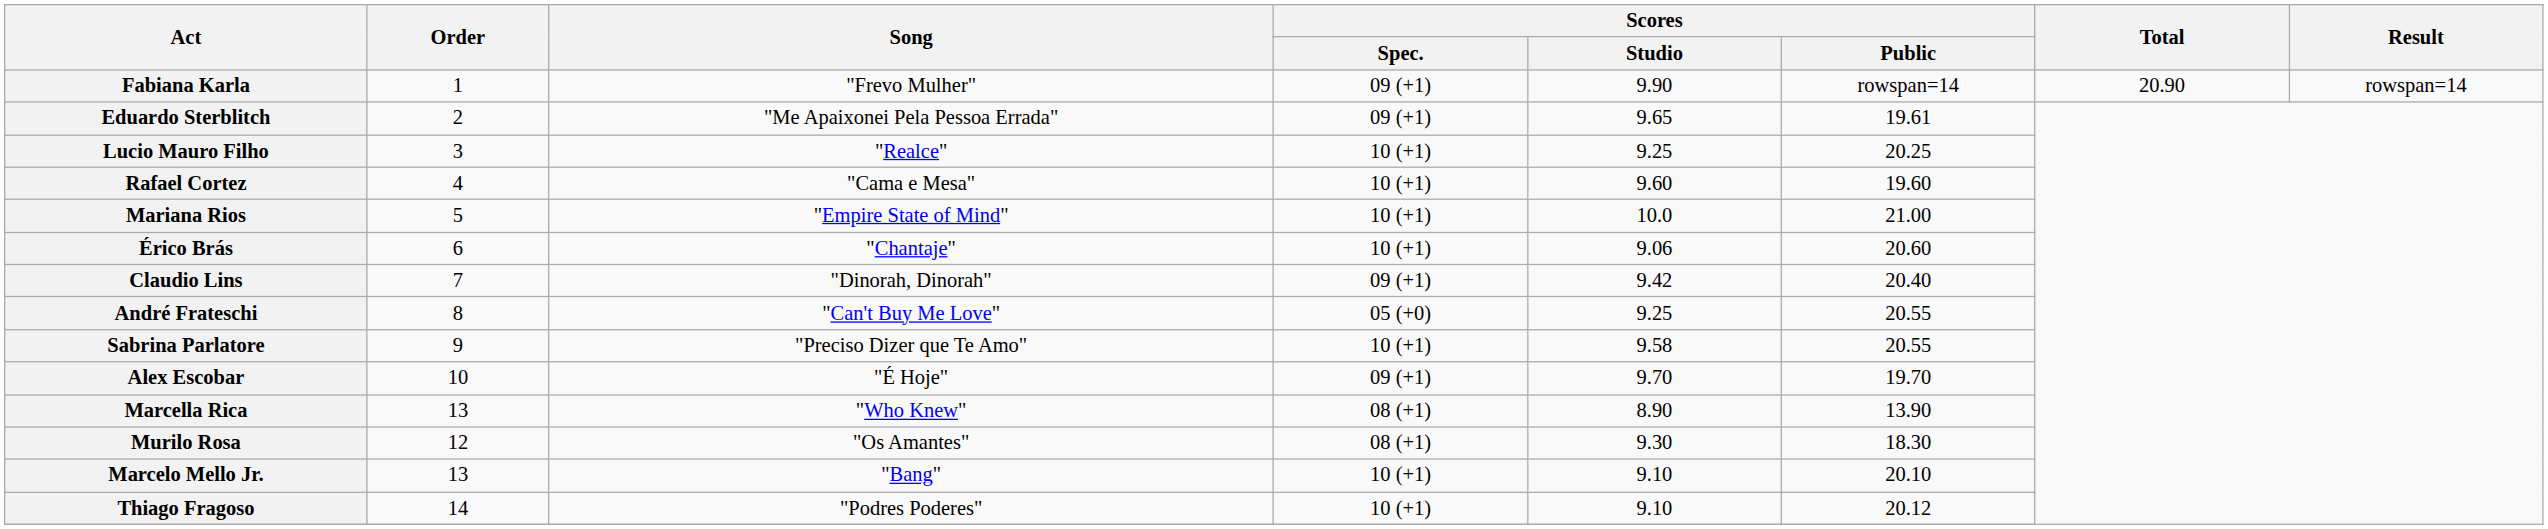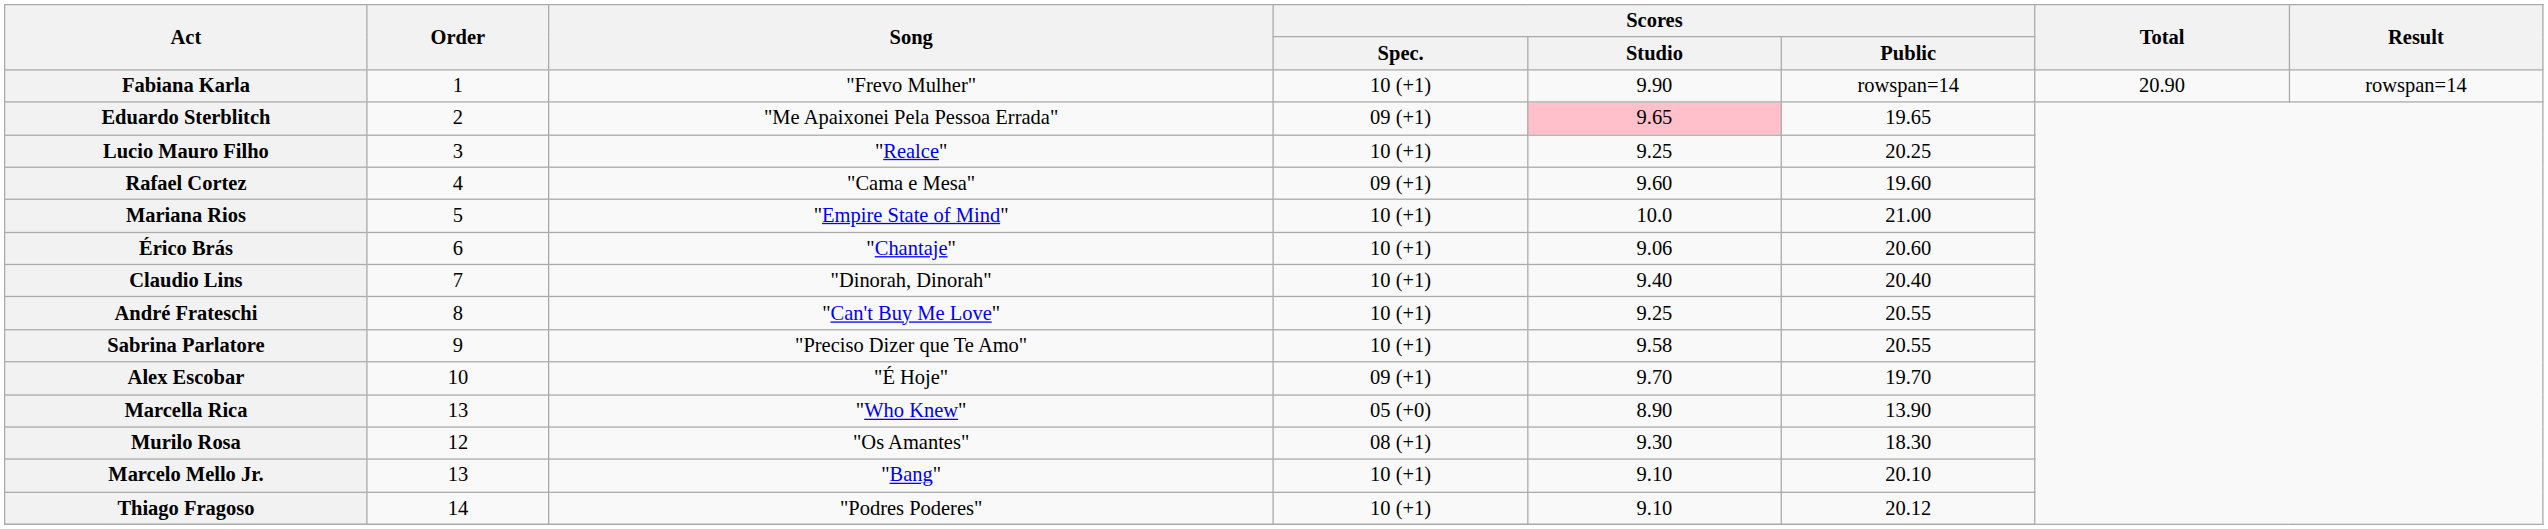(1401, 85) 09 (+1) -> (1401, 85) 10 (+1)
(1654, 118) no background -> (1654, 118) pink background
(1908, 118) 19.61 -> (1908, 118) 19.65
(1401, 183) 10 (+1) -> (1401, 183) 09 (+1)
(1401, 280) 09 (+1) -> (1401, 280) 10 (+1)
(1654, 280) 9.42 -> (1654, 280) 9.40
(1401, 313) 05 (+0) -> (1401, 313) 10 (+1)
(1401, 410) 08 (+1) -> (1401, 410) 05 (+0)
